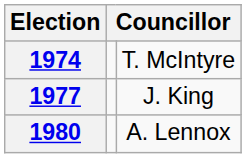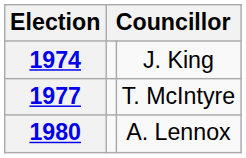(178, 59) T. McIntyre -> (178, 59) J. King
(178, 96) J. King -> (178, 96) T. McIntyre
